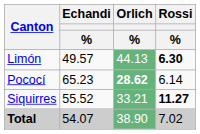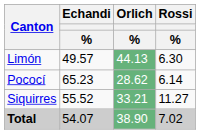(171, 59) bold -> (171, 59) normal
(132, 79) bold -> (132, 79) normal
(174, 99) bold -> (174, 99) normal
